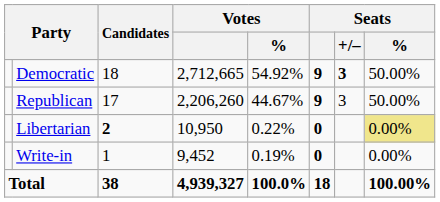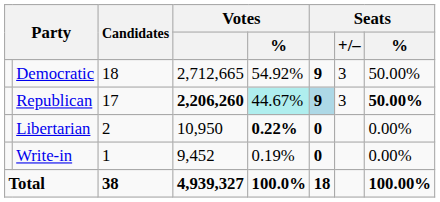(342, 73) bold -> (342, 73) normal
(210, 101) normal -> (210, 101) bold
(277, 101) no background -> (277, 101) paleturquoise background
(318, 101) no background -> (318, 101) lightblue background
(394, 101) normal -> (396, 101) bold
(106, 128) bold -> (106, 128) normal
(273, 128) normal -> (275, 128) bold
(390, 128) khaki background -> (390, 128) no background
